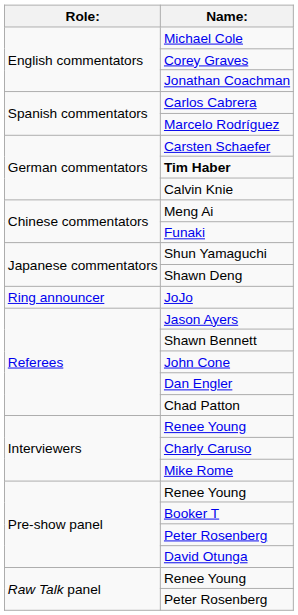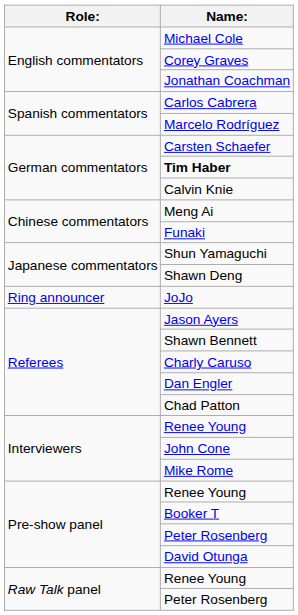(197, 362) John Cone -> (208, 362) Charly Caruso
(208, 448) Charly Caruso -> (197, 448) John Cone
